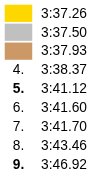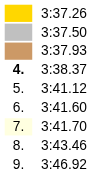(18, 70) normal -> (18, 70) bold
(18, 89) bold -> (18, 89) normal
(18, 126) no background -> (18, 126) lightyellow background
(18, 164) bold -> (18, 164) normal
